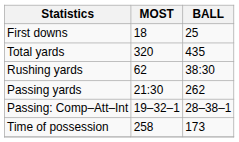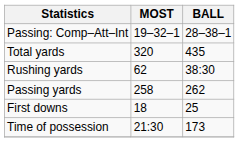rows swapped: (37, 33) <-> (68, 108)
(148, 89) 21:30 -> (144, 89) 258
(144, 127) 258 -> (148, 127) 21:30
